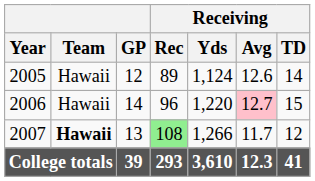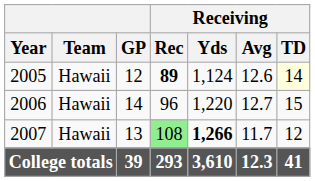(169, 76) normal -> (169, 76) bold
(293, 76) no background -> (293, 76) lightyellow background
(257, 104) pink background -> (257, 104) no background
(84, 133) bold -> (84, 133) normal
(212, 133) normal -> (212, 133) bold
